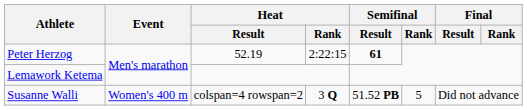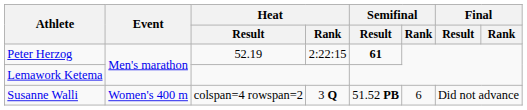(419, 95) 5 -> (419, 95) 6
